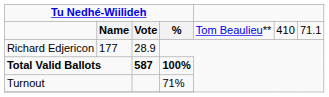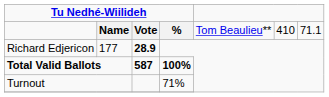(145, 48) normal -> (145, 48) bold
